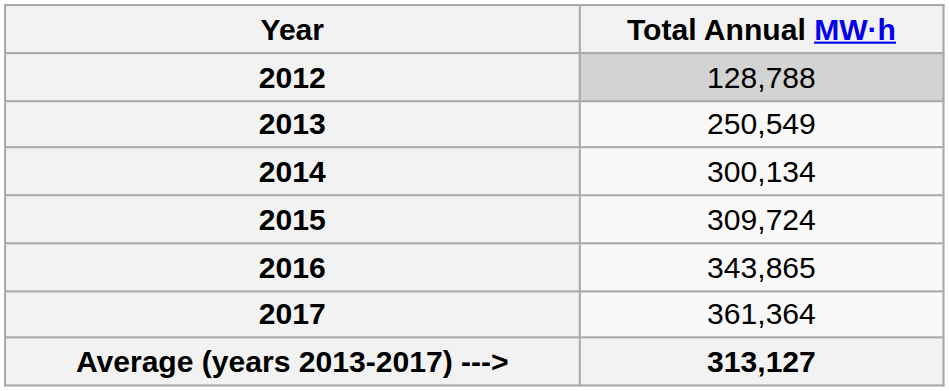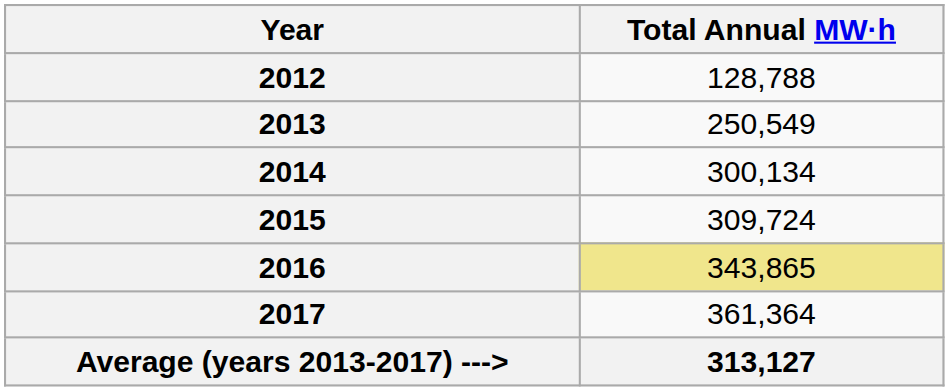(761, 77) lightgrey background -> (761, 77) no background
(761, 267) no background -> (761, 267) khaki background
